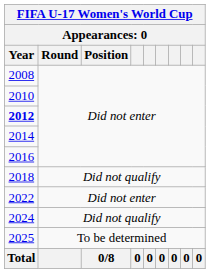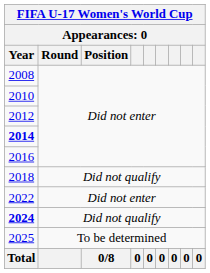(21, 116) bold -> (21, 116) normal
(21, 136) normal -> (21, 136) bold
(21, 217) normal -> (21, 217) bold
